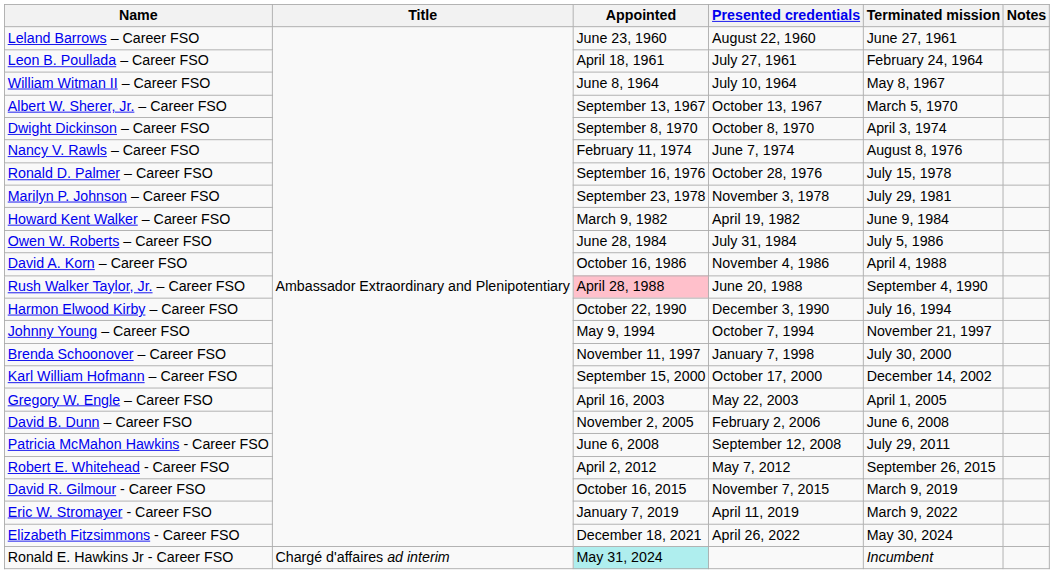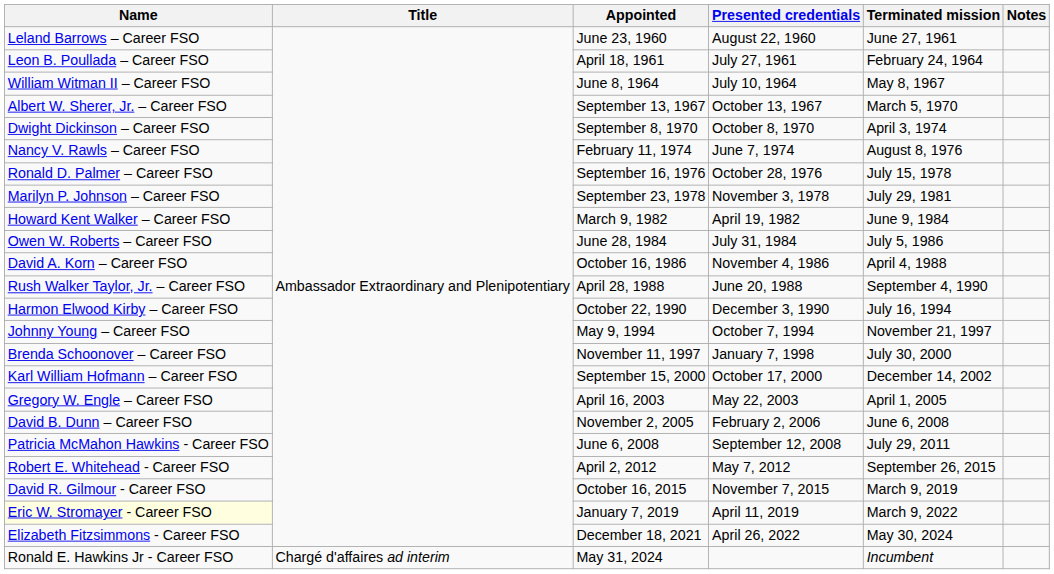(620, 286) pink background -> (620, 286) no background
(110, 512) no background -> (110, 512) lightyellow background
(620, 557) paleturquoise background -> (620, 557) no background
